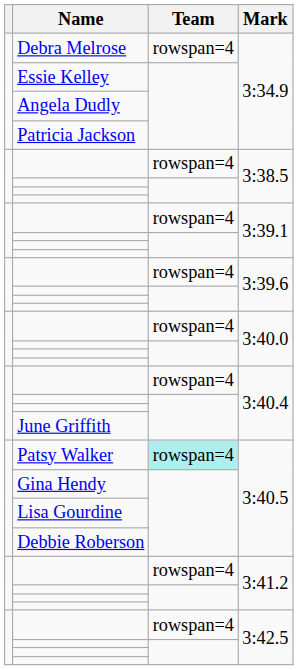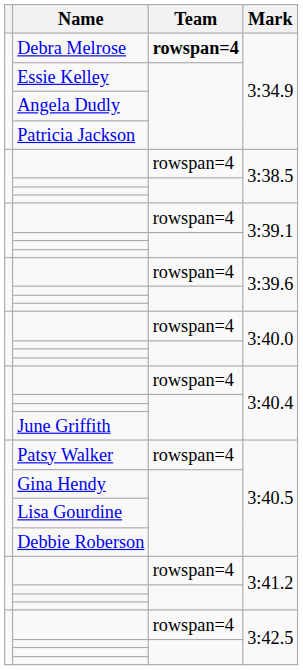(193, 47) normal -> (196, 47) bold
(193, 454) paleturquoise background -> (193, 454) no background
